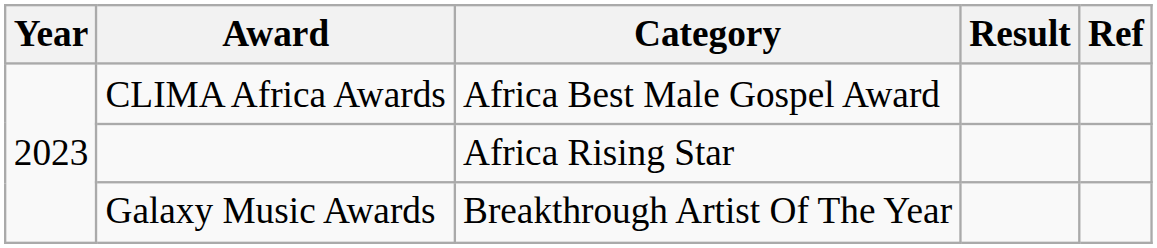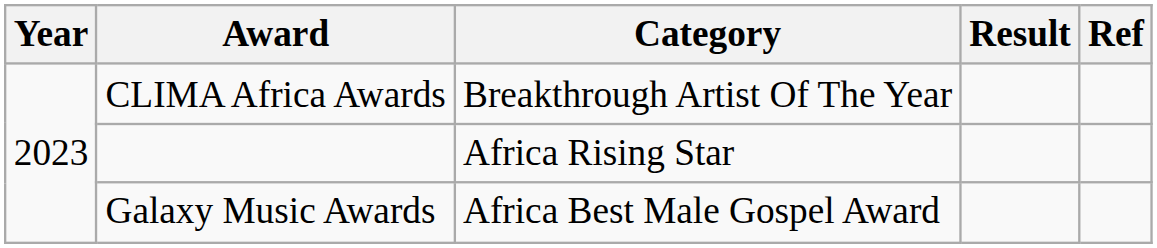(701, 93) Africa Best Male Gospel Award -> (708, 93) Breakthrough Artist Of The Year
(708, 211) Breakthrough Artist Of The Year -> (701, 211) Africa Best Male Gospel Award
